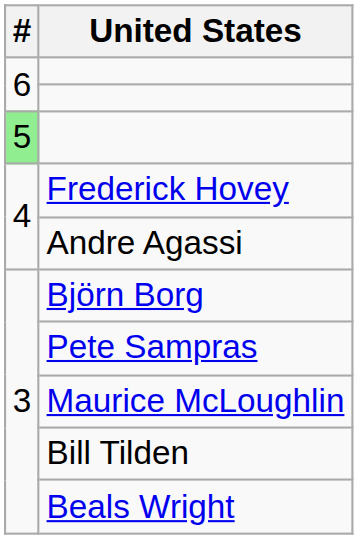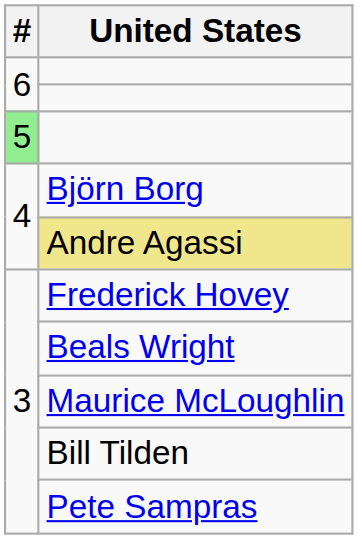(168, 189) Frederick Hovey -> (125, 189) Björn Borg
(145, 242) no background -> (145, 242) khaki background
(125, 295) Björn Borg -> (168, 295) Frederick Hovey
(152, 347) Pete Sampras -> (141, 347) Beals Wright
(141, 506) Beals Wright -> (152, 506) Pete Sampras
